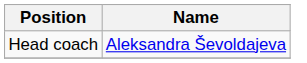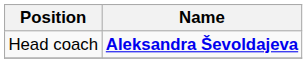(196, 44) normal -> (202, 44) bold
